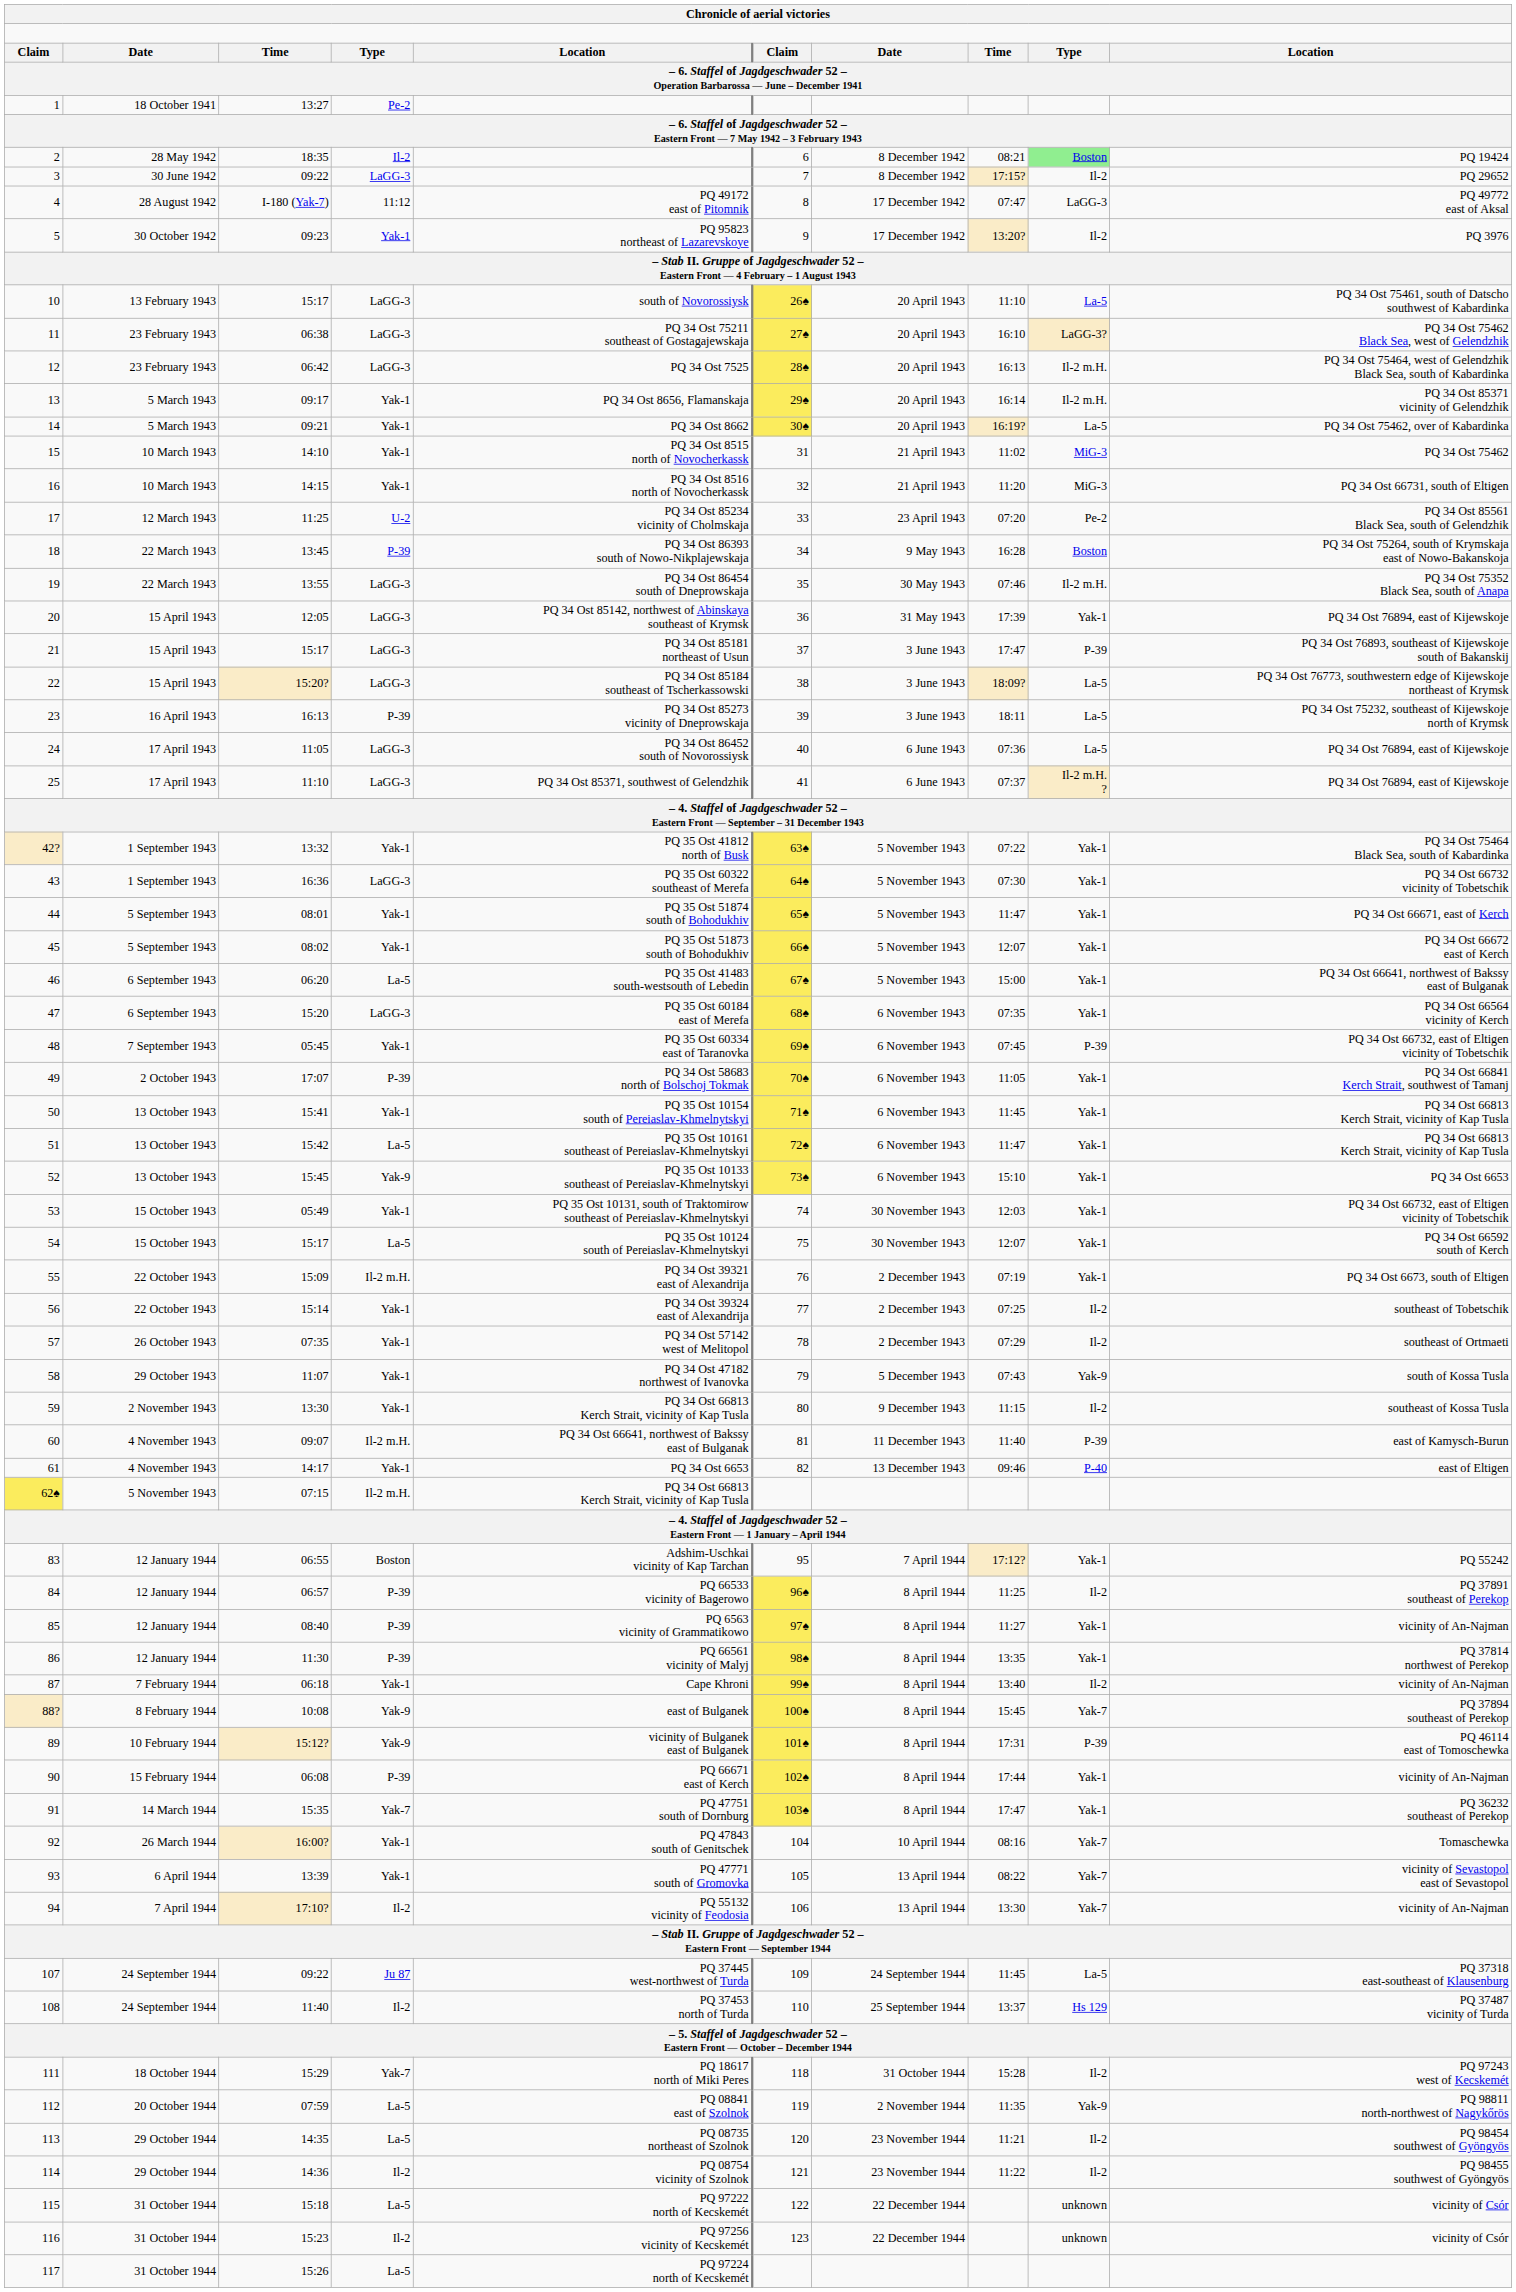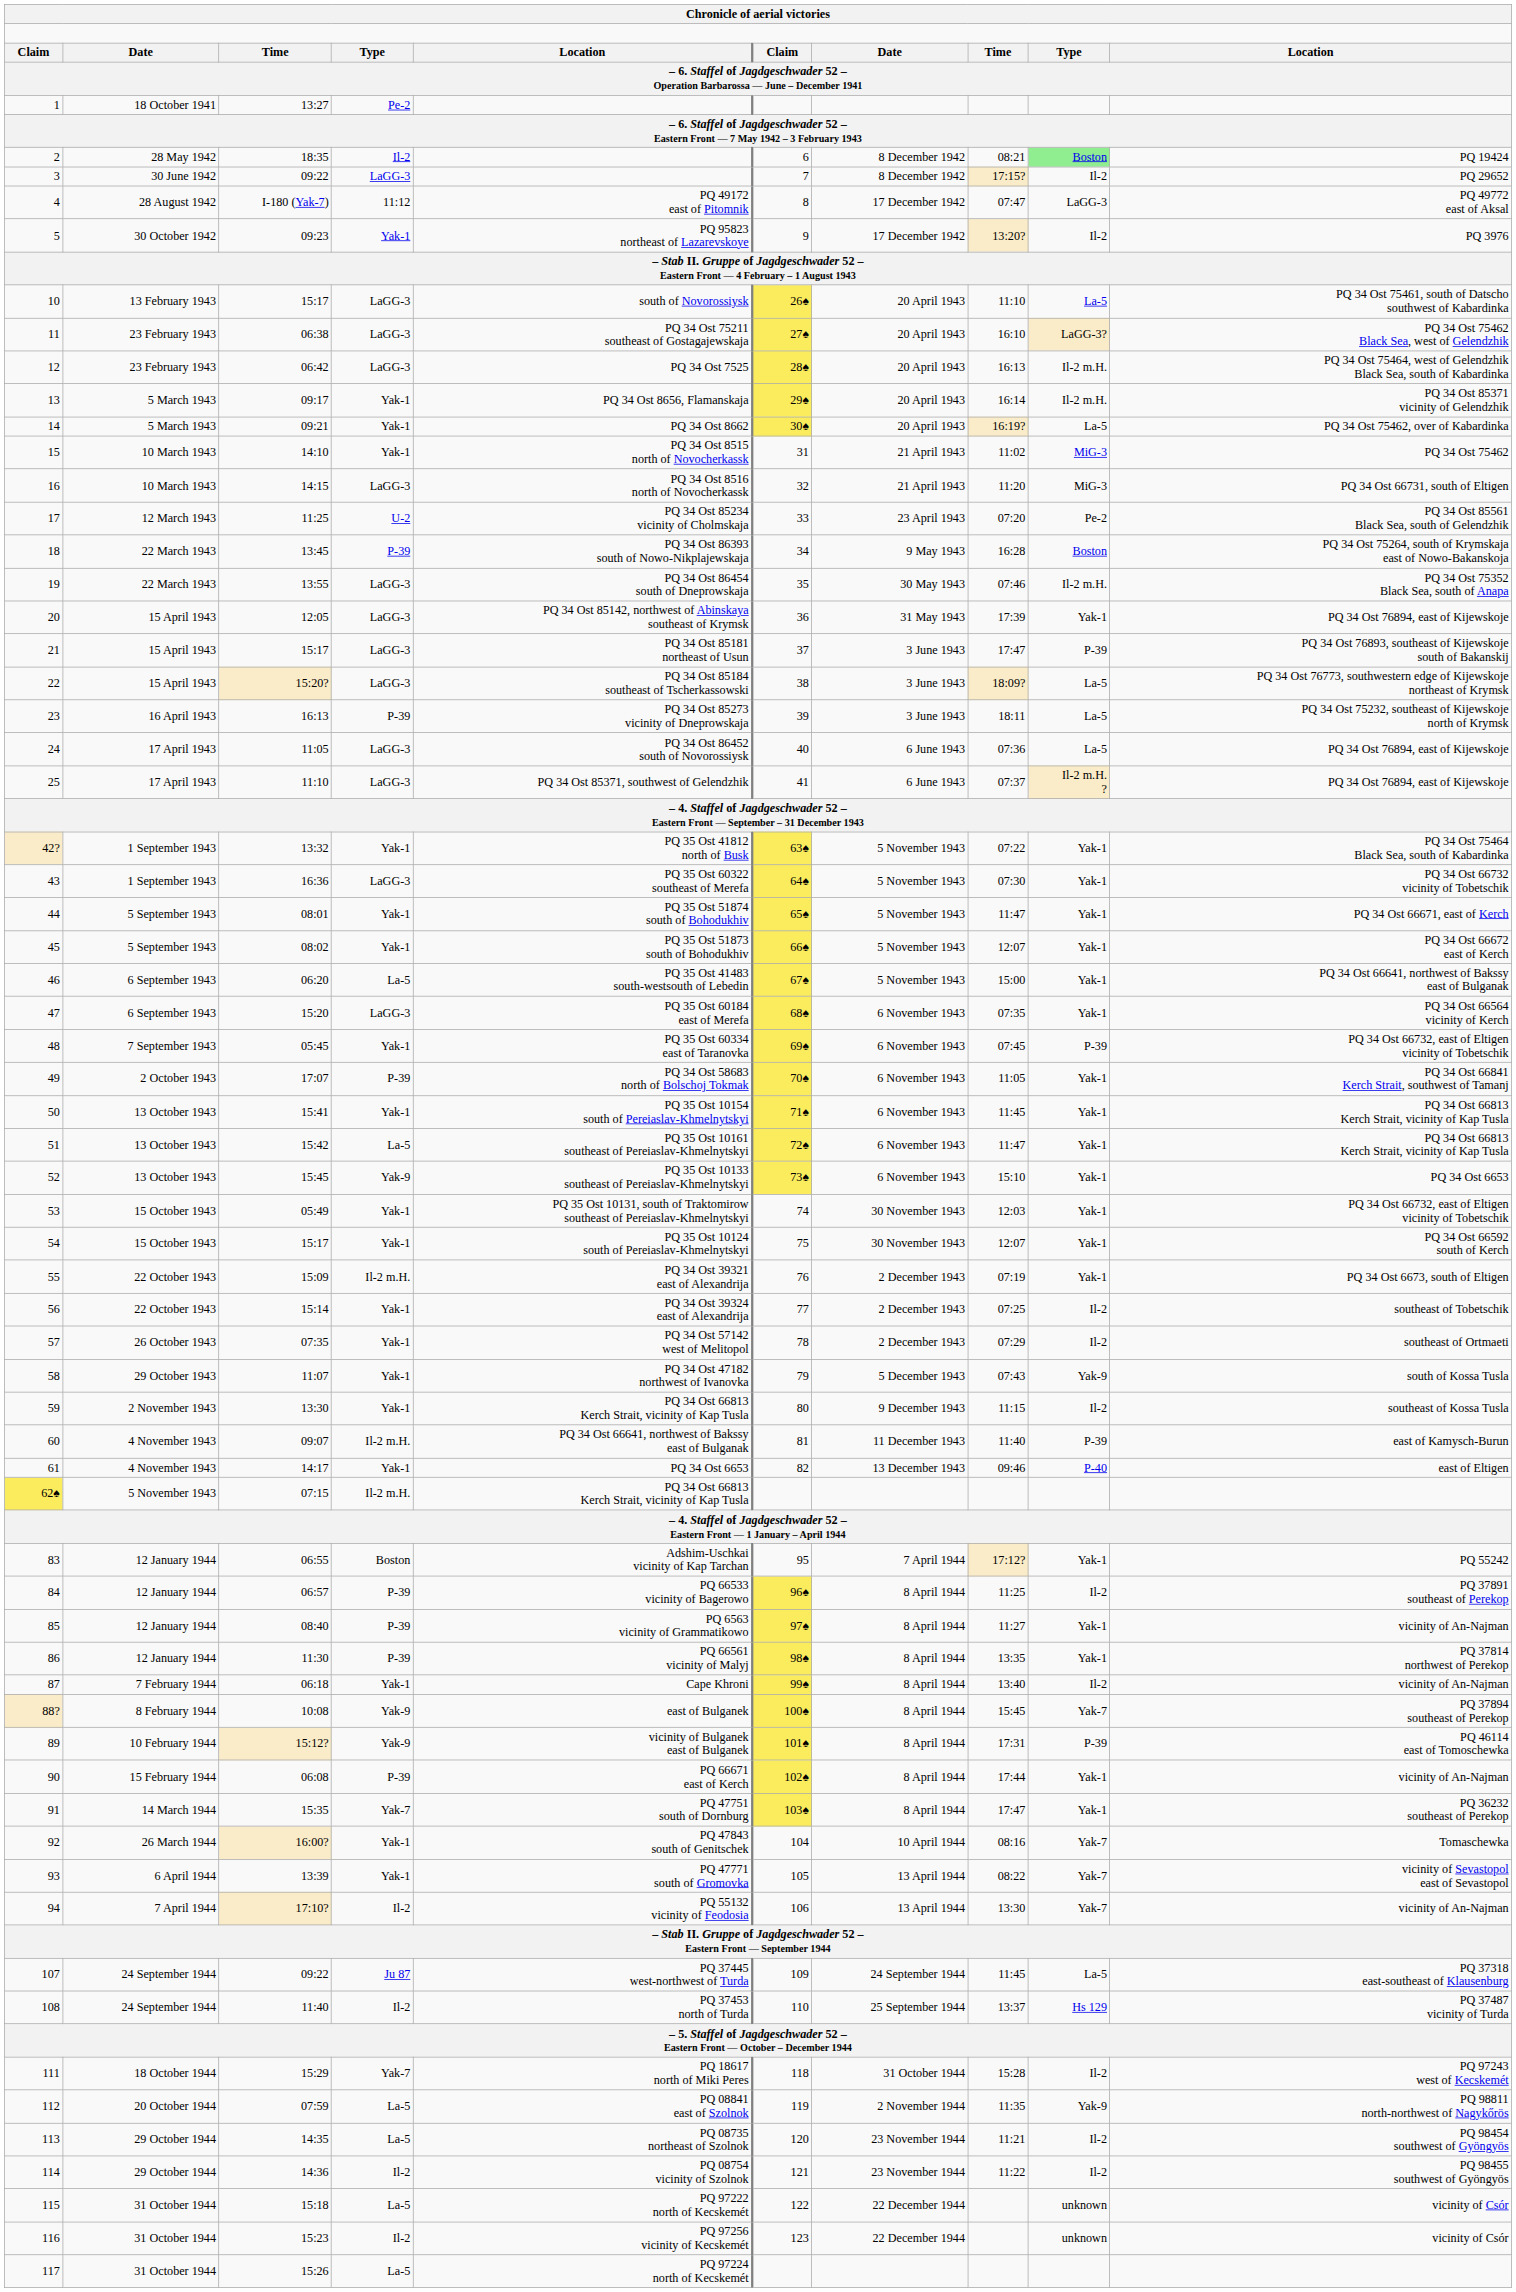(396, 485) Yak-1 -> (390, 485) LaGG-3
(399, 1243) La-5 -> (396, 1243) Yak-1
